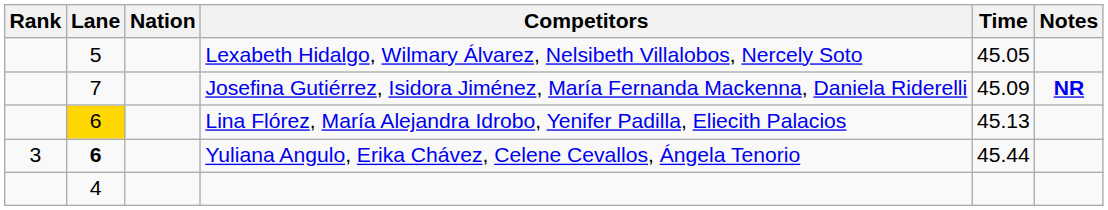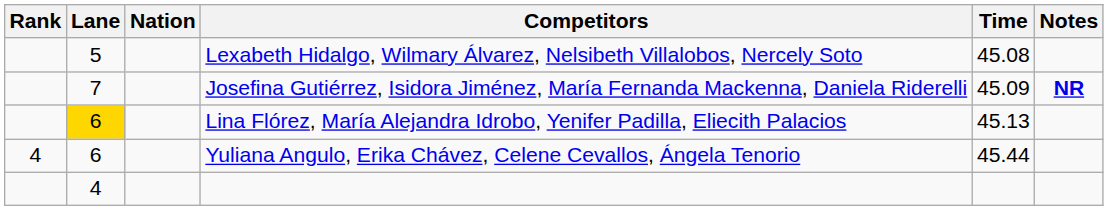(1003, 54) 45.05 -> (1003, 54) 45.08
(35, 155) 3 -> (35, 155) 4
(96, 155) bold -> (96, 155) normal
